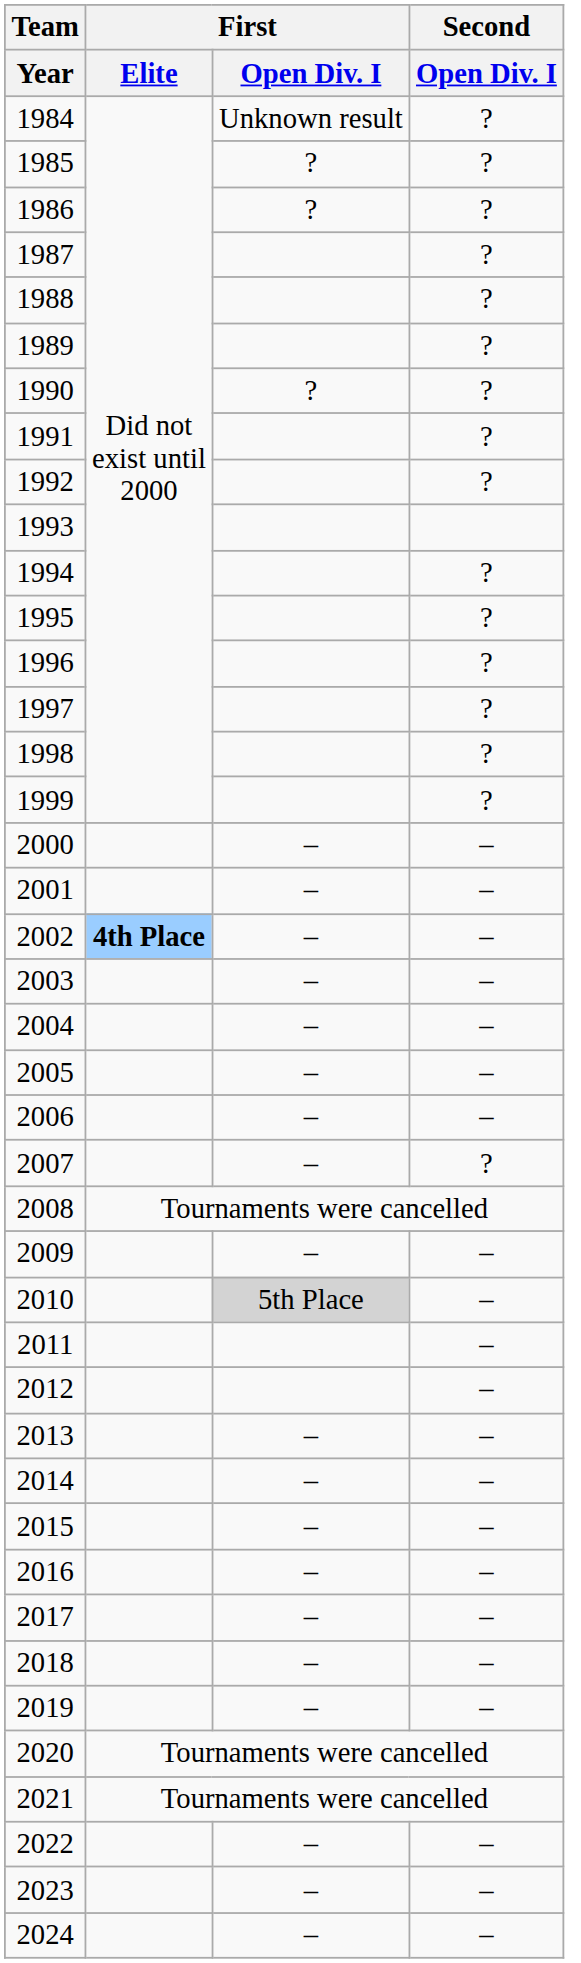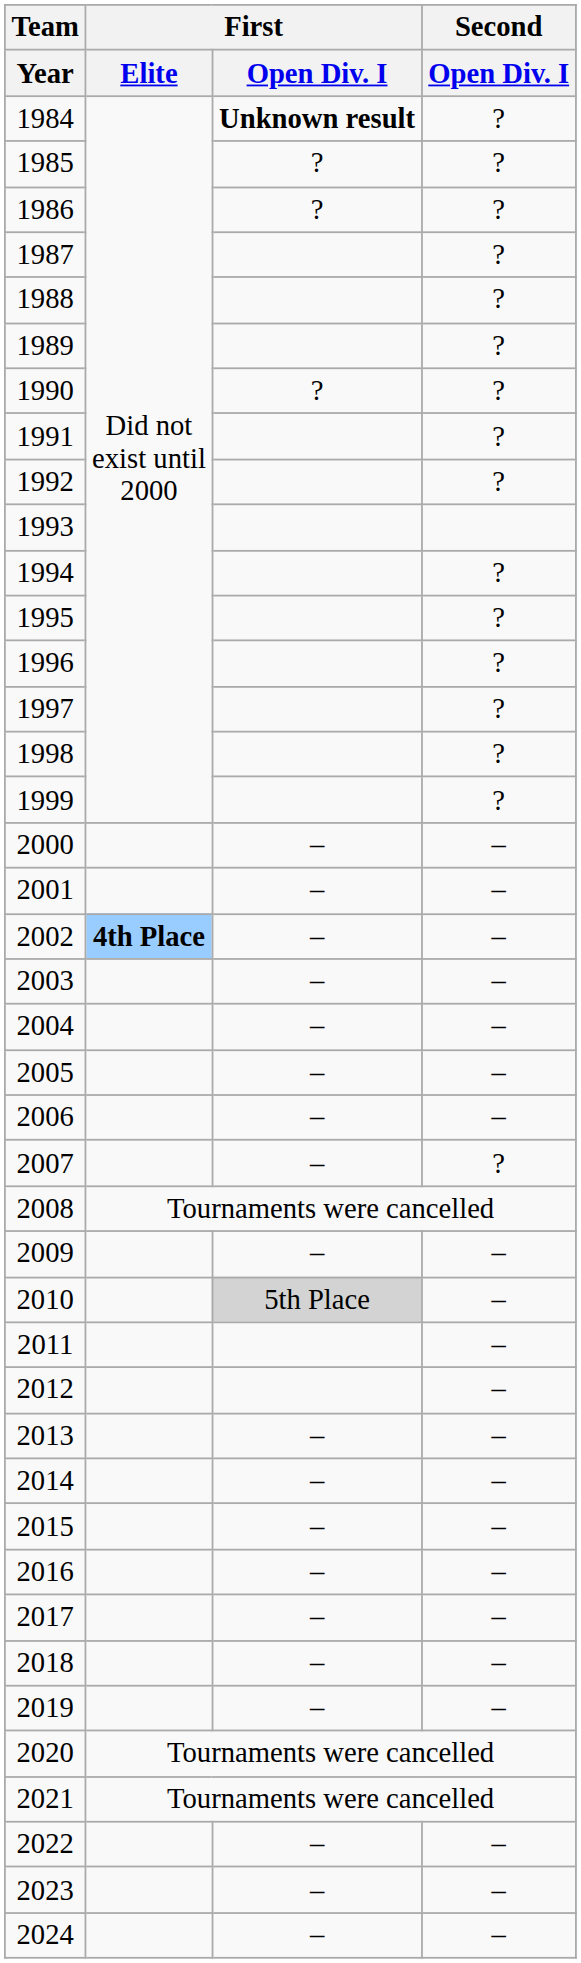(311, 118) normal -> (317, 118) bold
